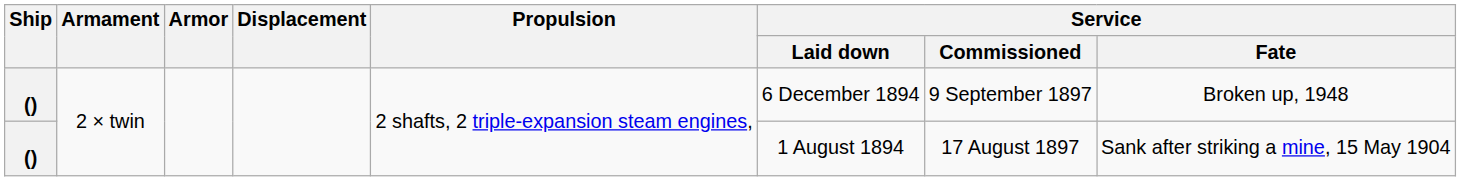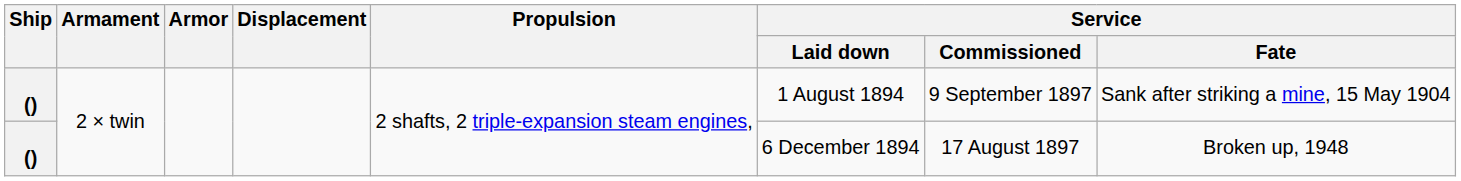(841, 94) 6 December 1894 -> (841, 94) 1 August 1894
(1276, 94) Broken up, 1948 -> (1276, 94) Sank after striking a mine, 15 May 1904
(841, 148) 1 August 1894 -> (841, 148) 6 December 1894
(1276, 148) Sank after striking a mine, 15 May 1904 -> (1276, 148) Broken up, 1948
